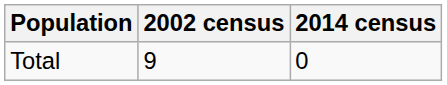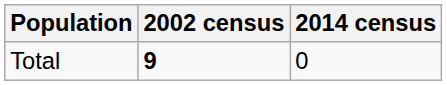(150, 60) normal -> (150, 60) bold
